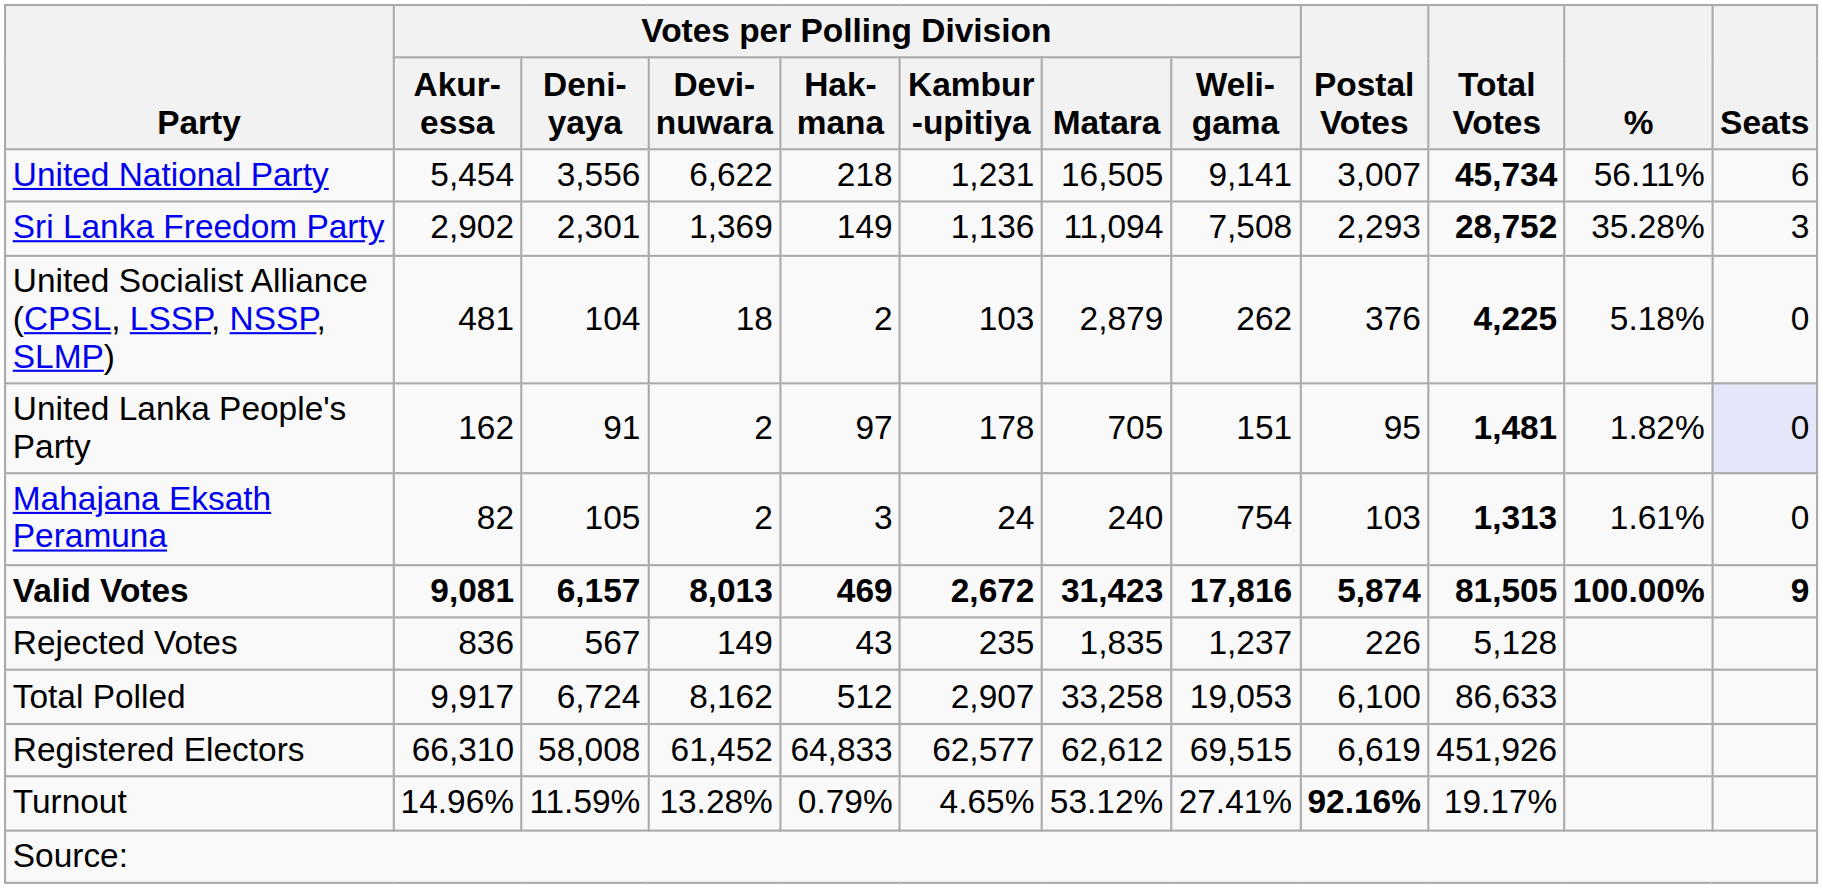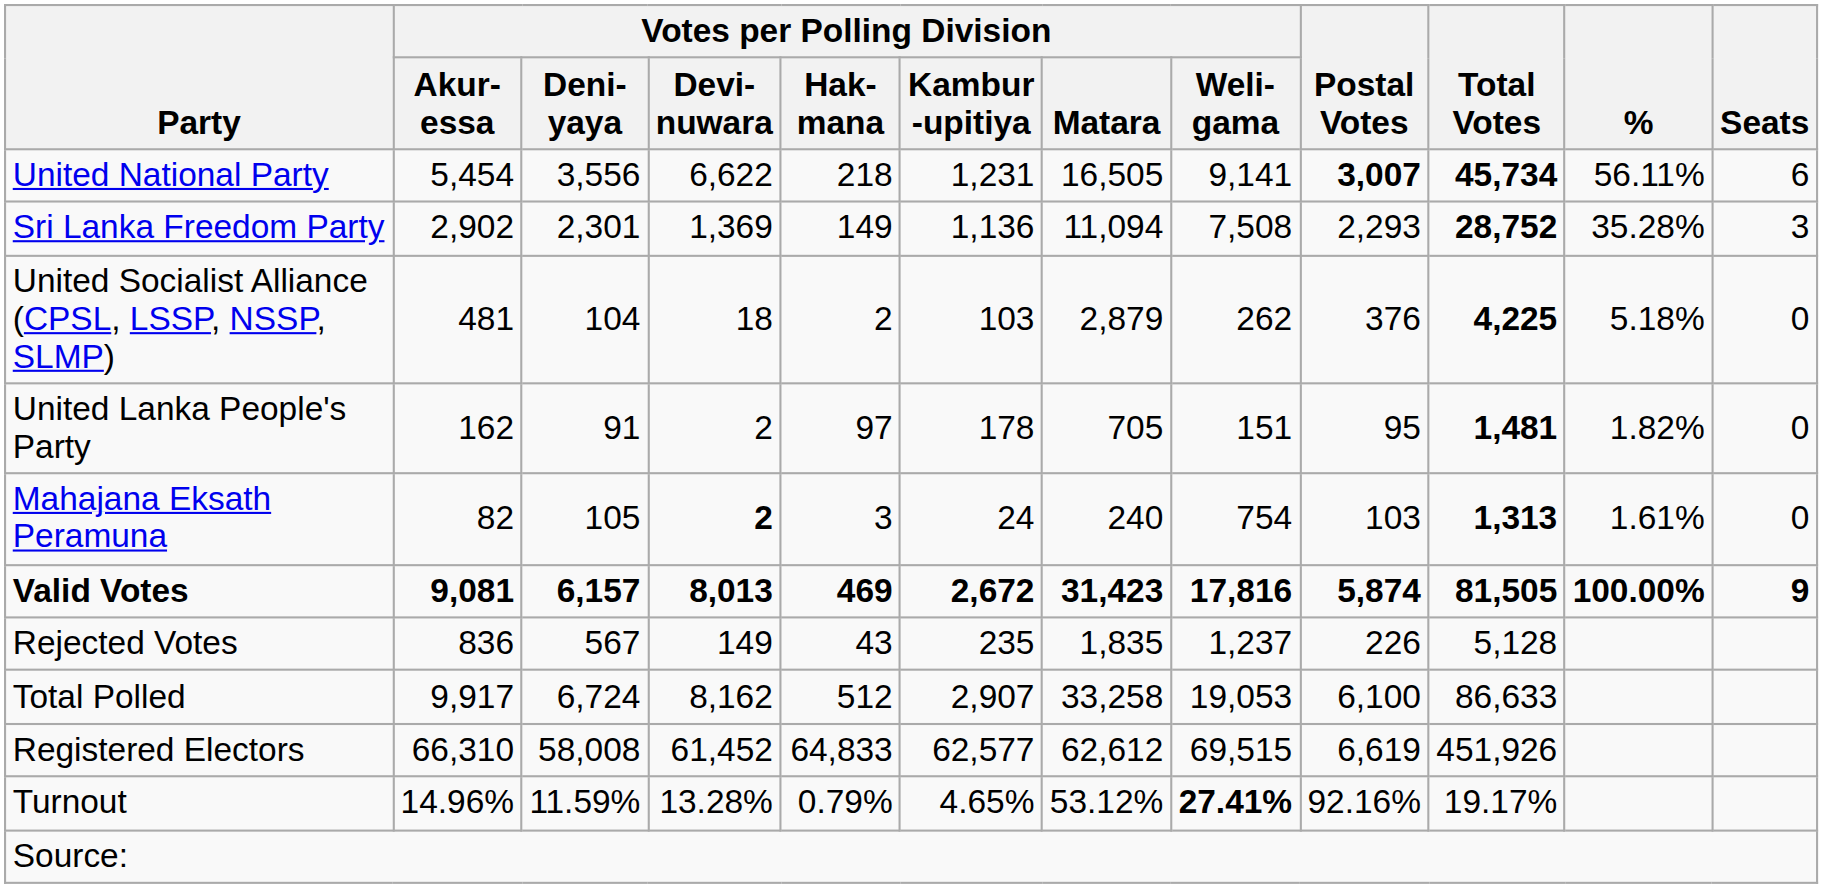(1379, 174) normal -> (1379, 174) bold
(1800, 427) lavender background -> (1800, 427) no background
(764, 518) normal -> (764, 518) bold
(1235, 802) normal -> (1235, 802) bold
(1364, 802) bold -> (1364, 802) normal
